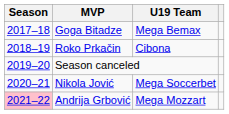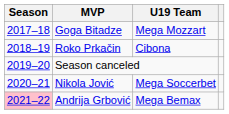(168, 30) Mega Bemax -> (170, 30) Mega Mozzart
(170, 100) Mega Mozzart -> (168, 100) Mega Bemax
